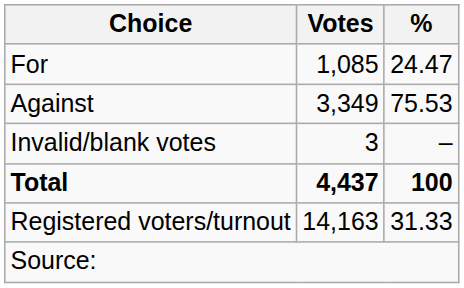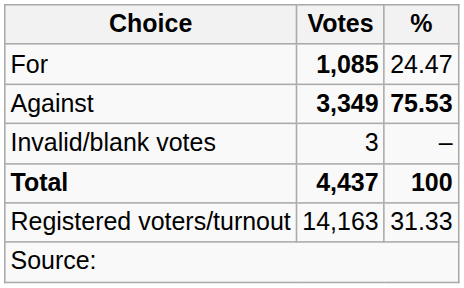(347, 63) normal -> (347, 63) bold
(347, 103) normal -> (347, 103) bold
(421, 103) normal -> (421, 103) bold
